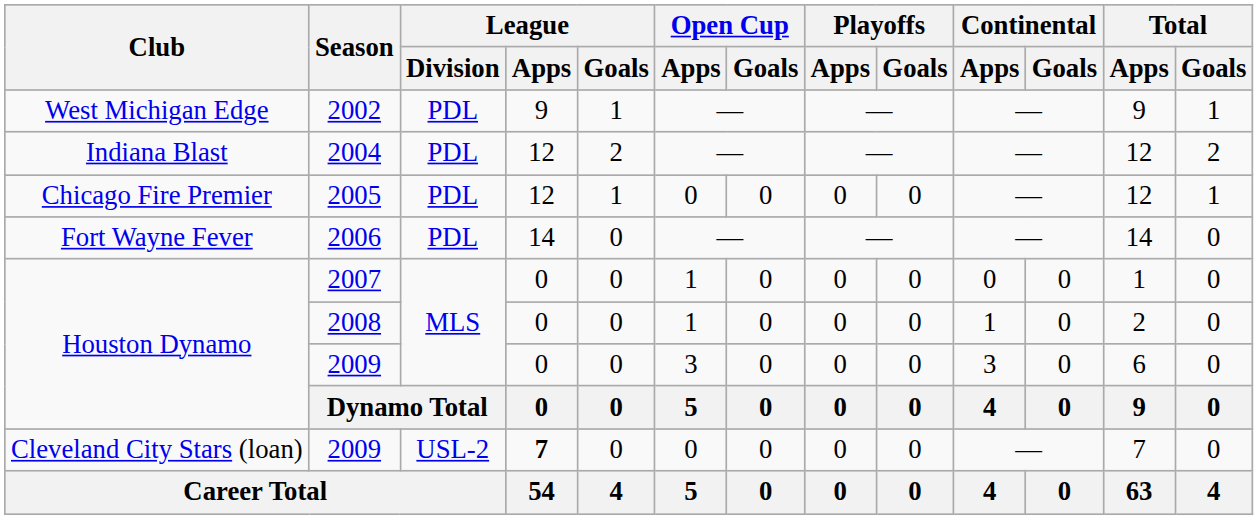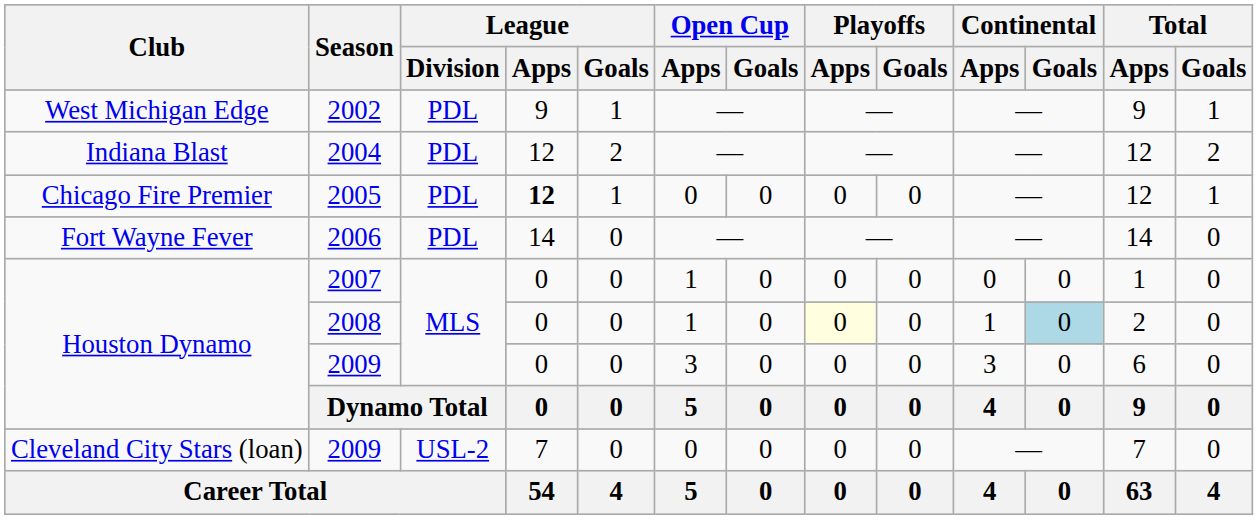(542, 195) normal -> (542, 195) bold
(840, 322) no background -> (840, 322) lightyellow background
(1064, 322) no background -> (1064, 322) lightblue background
(542, 449) bold -> (542, 449) normal
